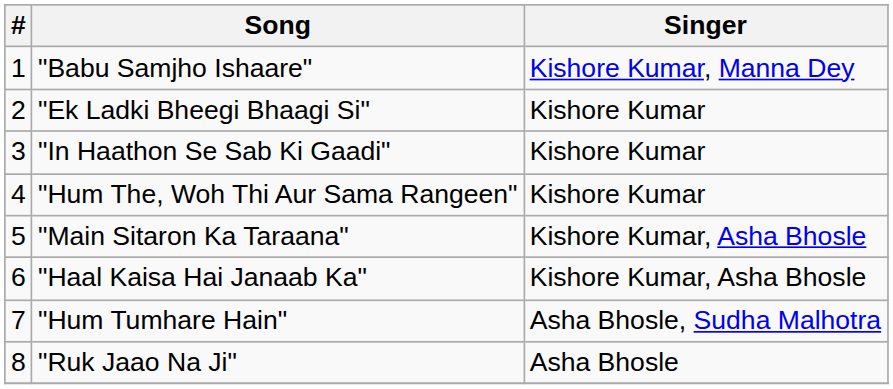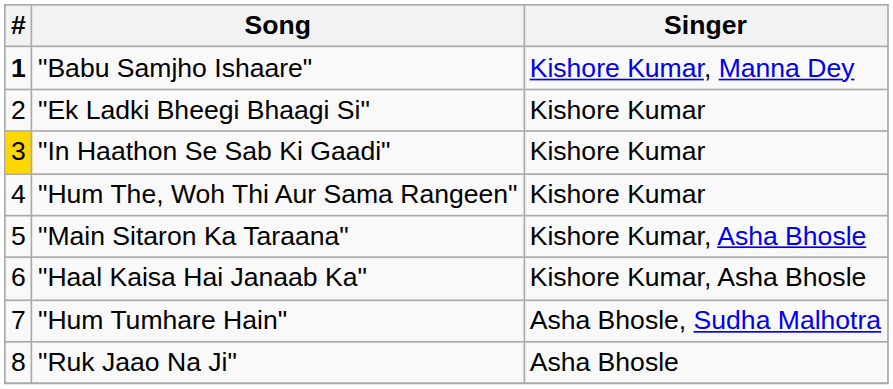(18, 67) normal -> (18, 67) bold
(18, 151) no background -> (18, 151) gold background
